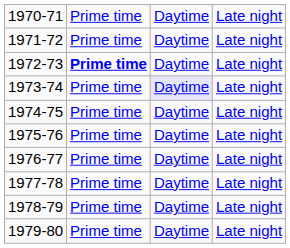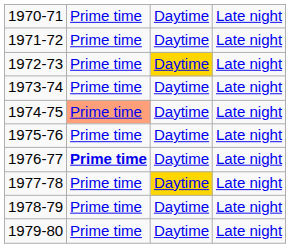(109, 64) bold -> (106, 64) normal
(181, 64) no background -> (181, 64) gold background
(181, 87) lavender background -> (181, 87) no background
(106, 111) no background -> (106, 111) lightsalmon background
(106, 159) normal -> (109, 159) bold
(181, 183) no background -> (181, 183) gold background
